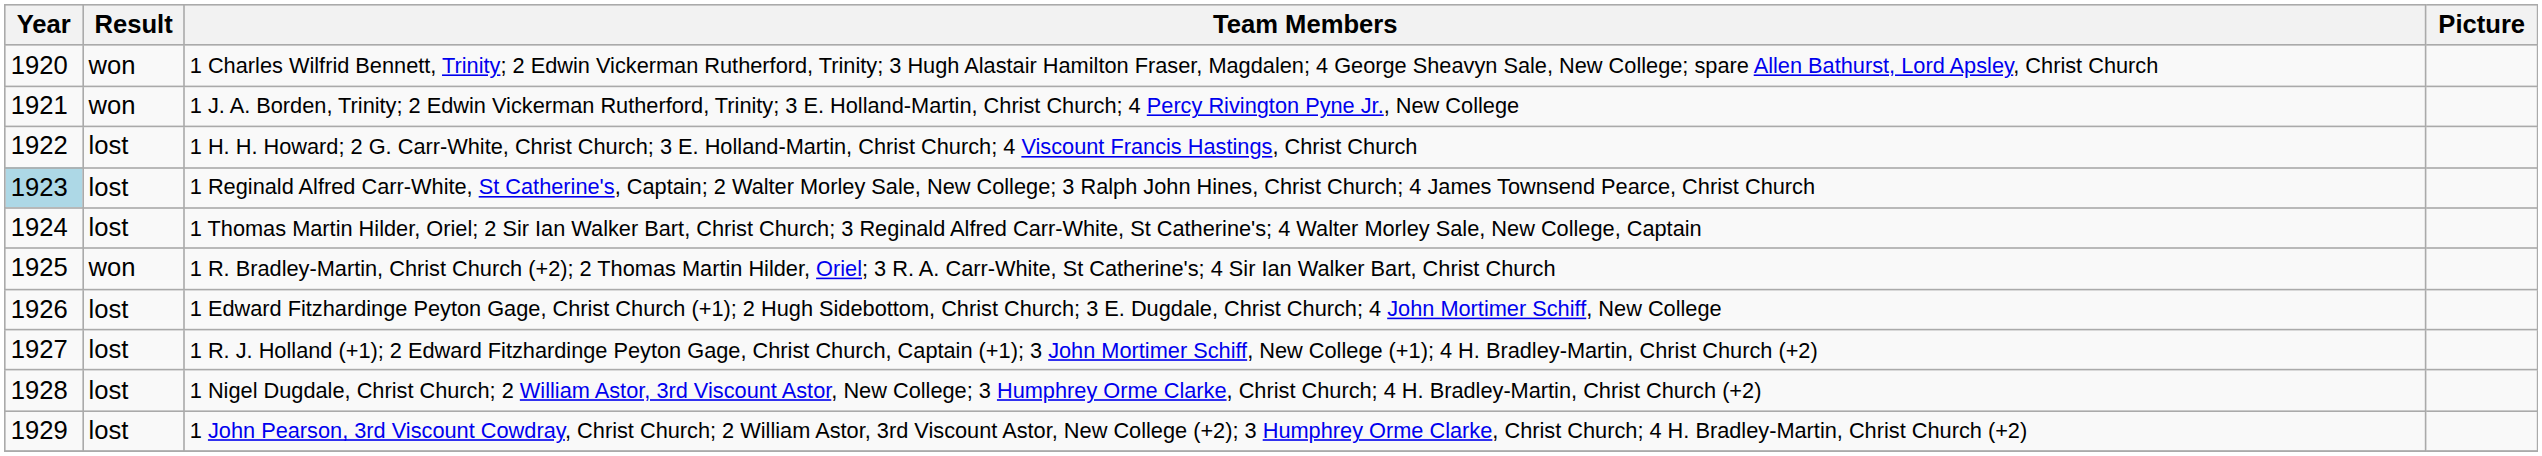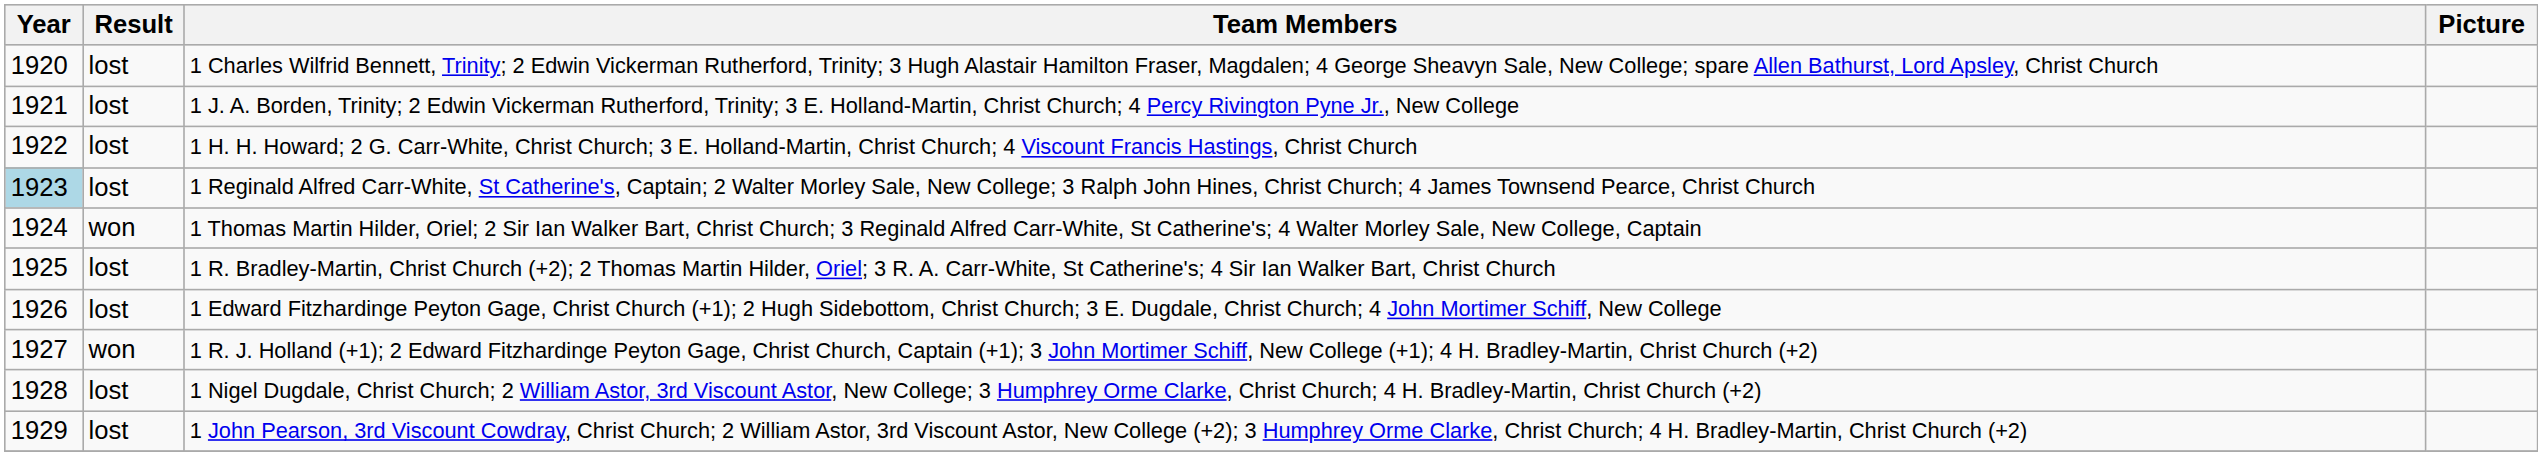(112, 65) won -> (108, 65) lost
(112, 106) won -> (108, 106) lost
(108, 227) lost -> (112, 227) won
(112, 268) won -> (108, 268) lost
(108, 349) lost -> (112, 349) won
